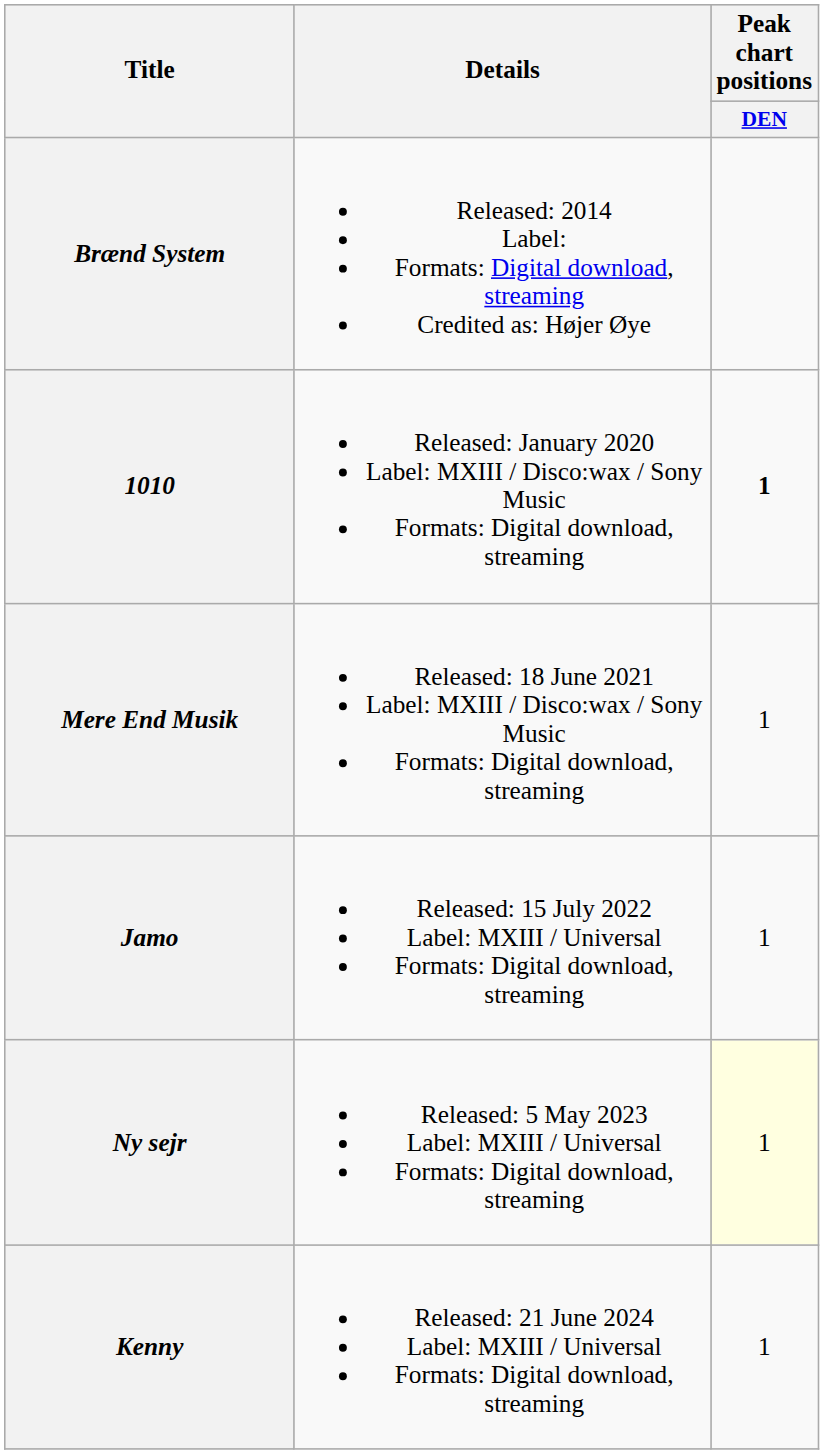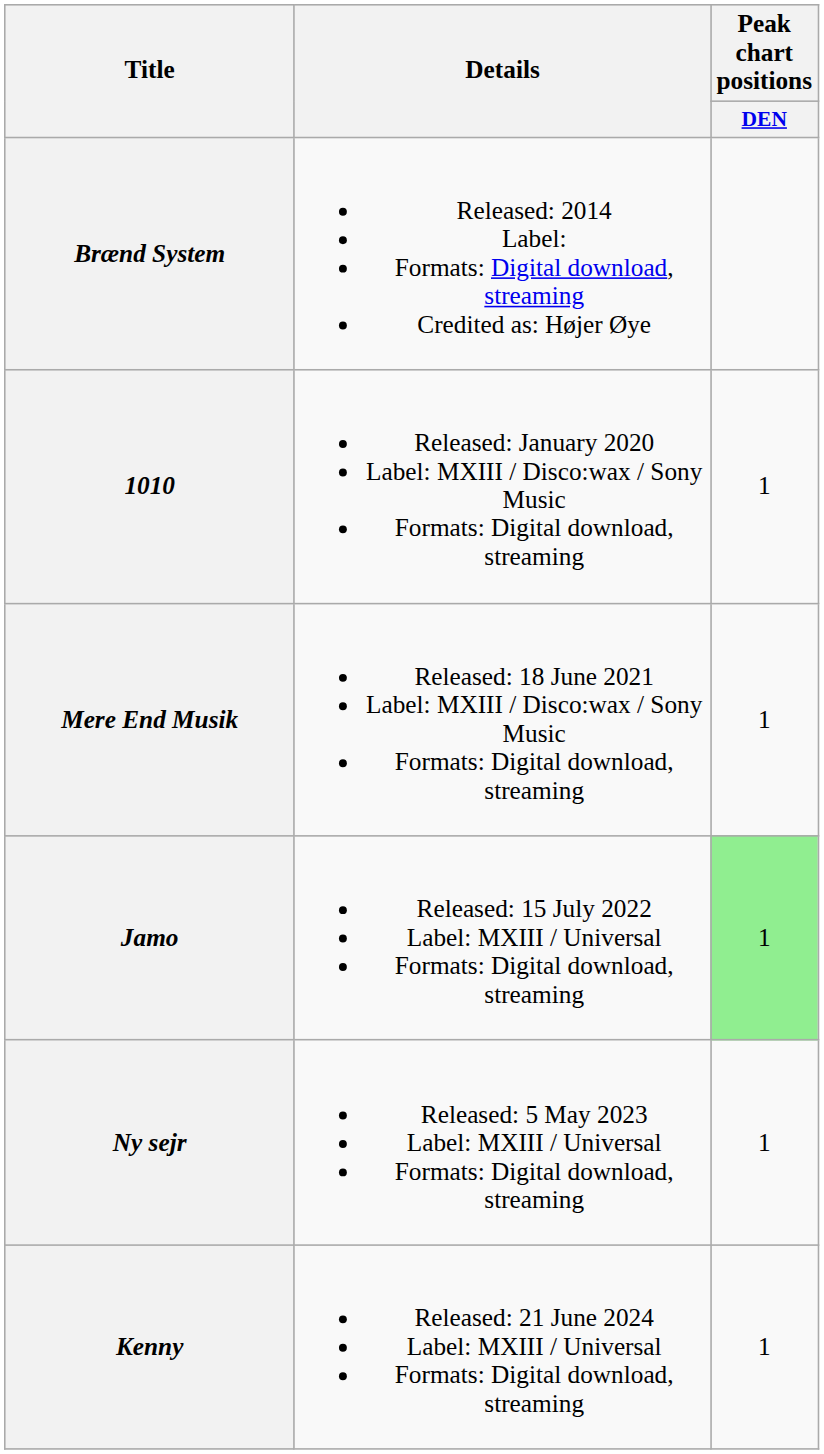(764, 486) bold -> (764, 486) normal
(764, 937) no background -> (764, 937) lightgreen background
(764, 1142) lightyellow background -> (764, 1142) no background
